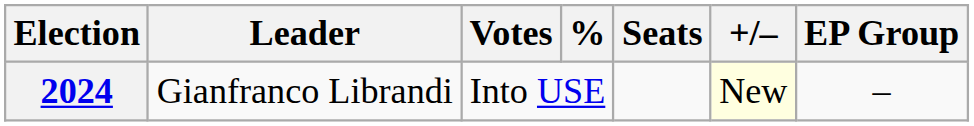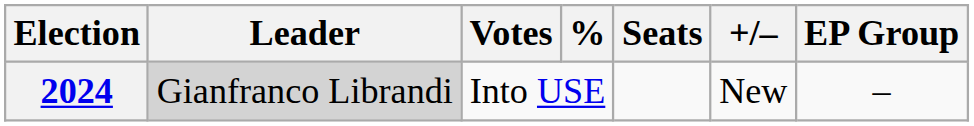(305, 90) no background -> (305, 90) lightgrey background
(753, 90) lightyellow background -> (753, 90) no background
